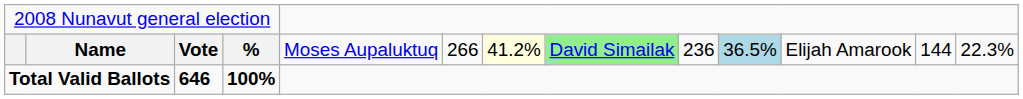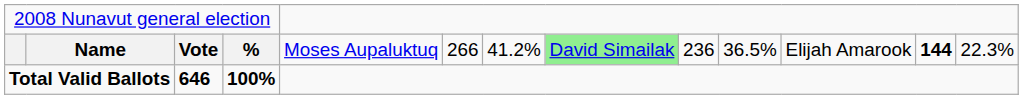(514, 49) lightyellow background -> (514, 49) no background
(750, 49) lightblue background -> (750, 49) no background
(936, 49) normal -> (936, 49) bold
